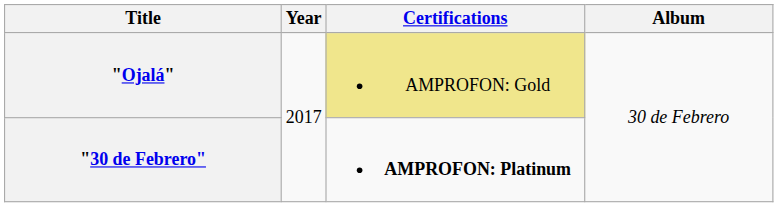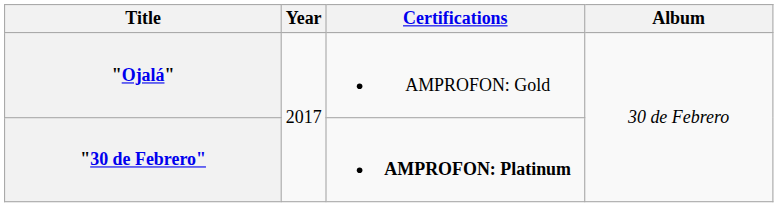(455, 85) khaki background -> (455, 85) no background
